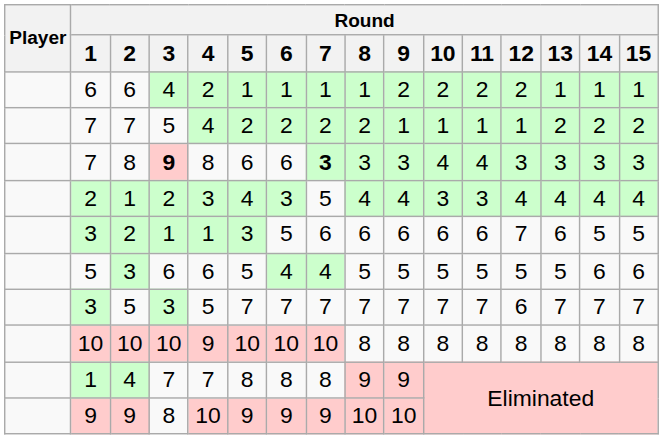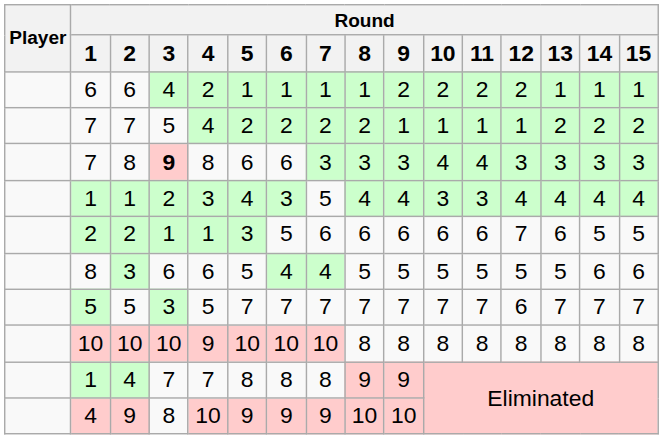(325, 161) bold -> (325, 161) normal
(91, 198) 2 -> (91, 198) 1
(91, 234) 3 -> (91, 234) 2
(91, 270) 5 -> (91, 270) 8
(91, 307) 3 -> (91, 307) 5
(91, 415) 9 -> (91, 415) 4
